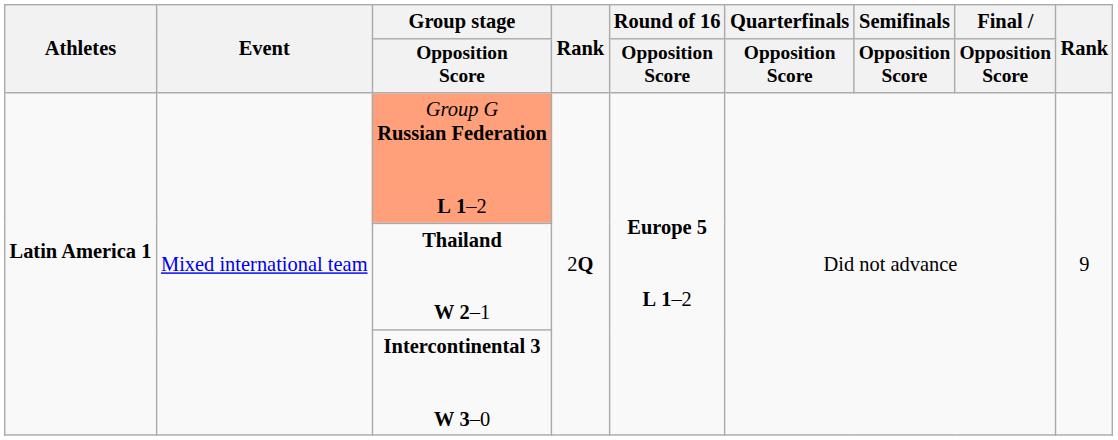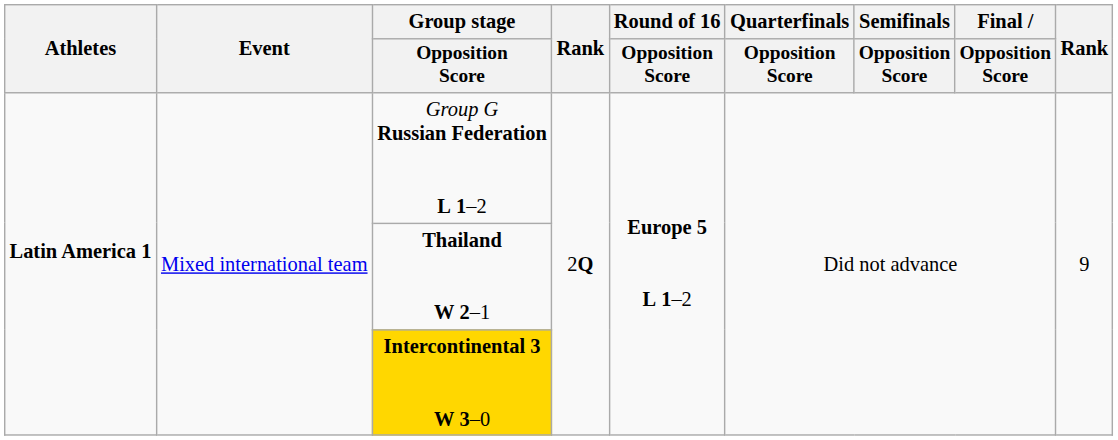(462, 158) lightsalmon background -> (462, 158) no background
(462, 382) no background -> (462, 382) gold background
